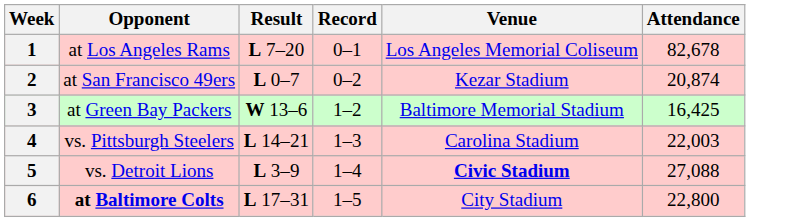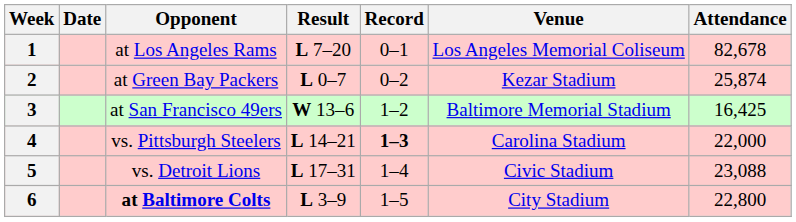+ column: (82, 19)
(149, 79) at San Francisco 49ers -> (196, 79) at Green Bay Packers
(693, 79) 20,874 -> (740, 79) 25,874
(149, 110) at Green Bay Packers -> (196, 110) at San Francisco 49ers
(347, 140) normal -> (394, 140) bold
(693, 140) 22,003 -> (740, 140) 22,000
(276, 170) L 3–9 -> (323, 170) L 17–31
(512, 170) bold -> (559, 170) normal
(693, 170) 27,088 -> (740, 170) 23,088
(276, 200) L 17–31 -> (323, 200) L 3–9
